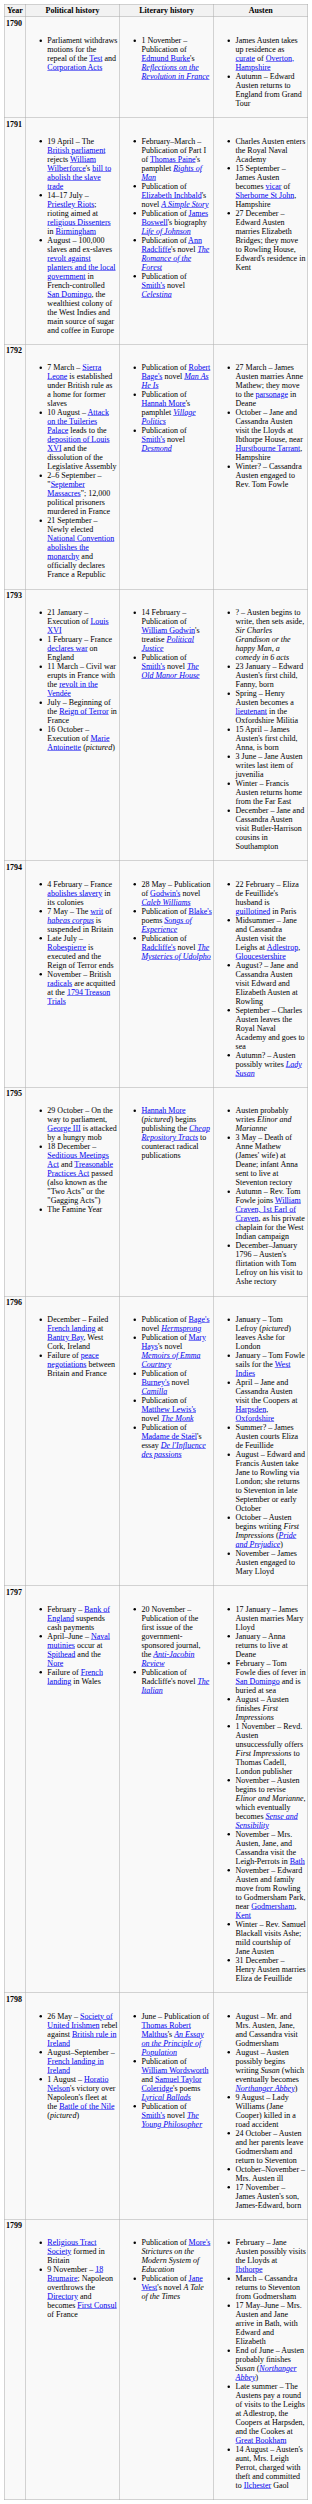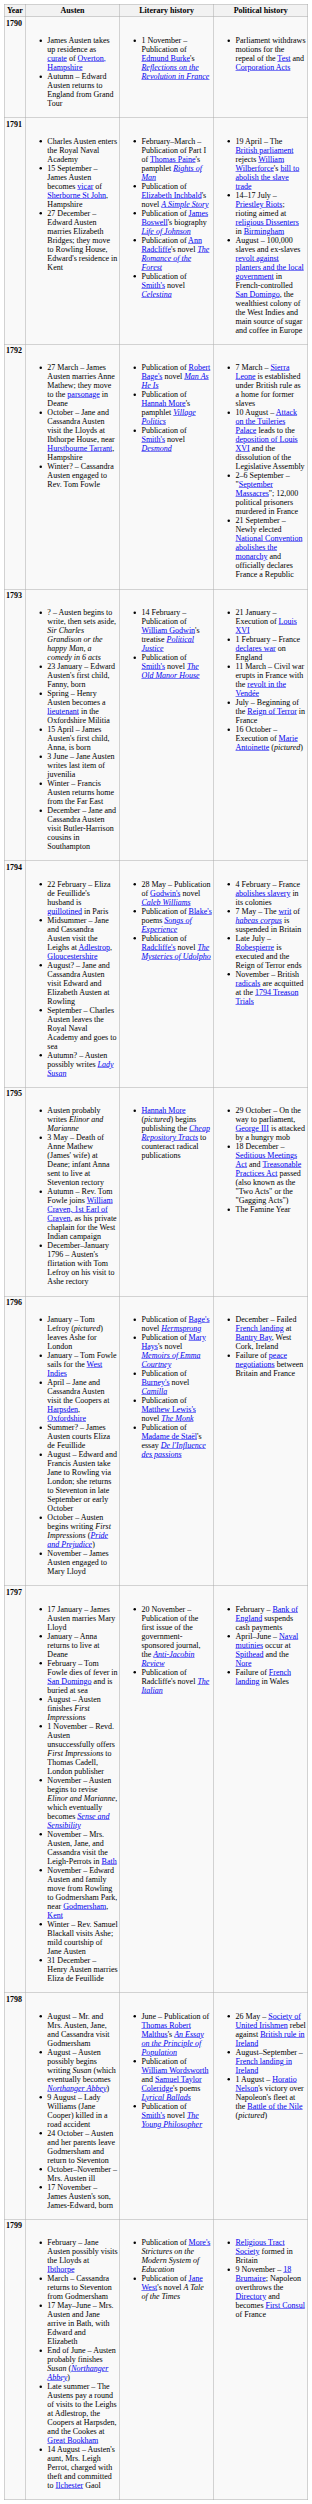columns swapped: (261, 10) <-> (73, 10)
